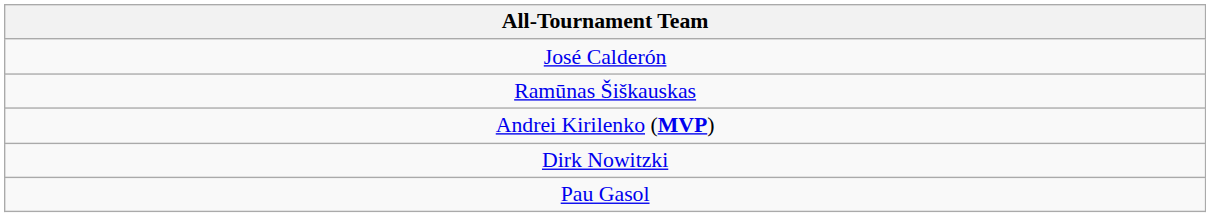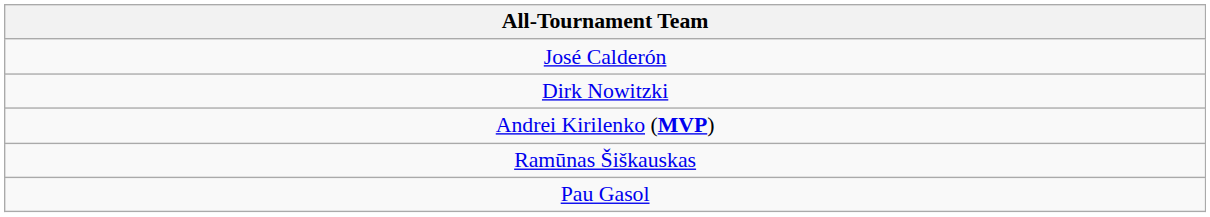(605, 90) Ramūnas Šiškauskas -> (605, 90) Dirk Nowitzki
(605, 159) Dirk Nowitzki -> (605, 159) Ramūnas Šiškauskas
